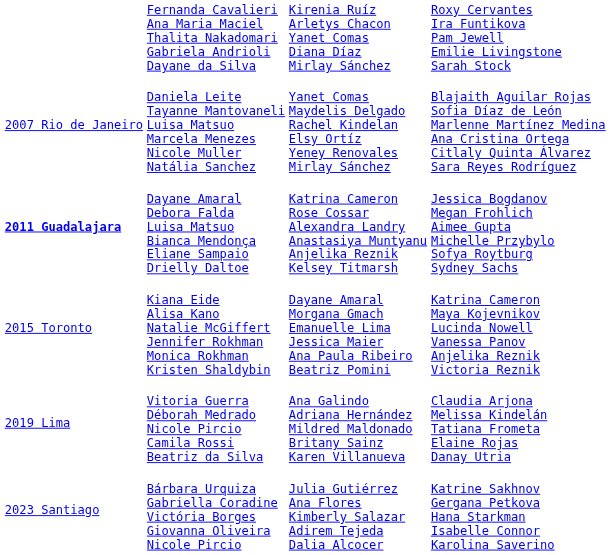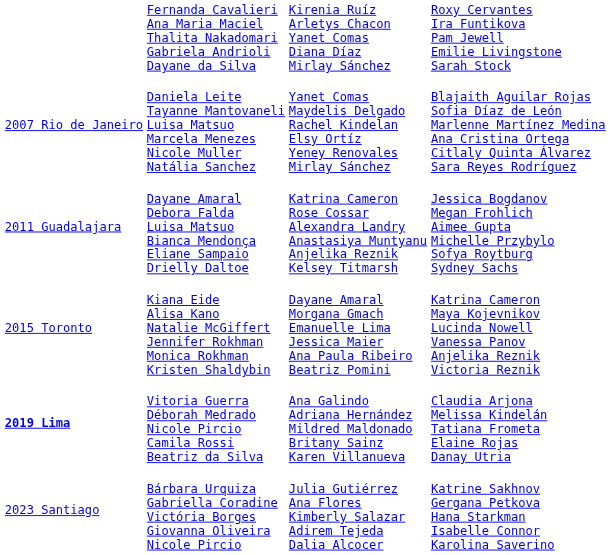(63, 226) bold -> (63, 226) normal
(38, 422) normal -> (38, 422) bold
